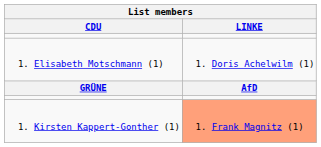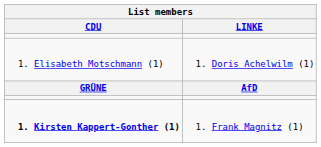(93, 126) normal -> (93, 126) bold
(249, 126) lightsalmon background -> (249, 126) no background
